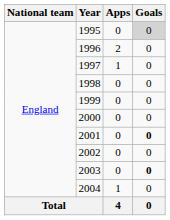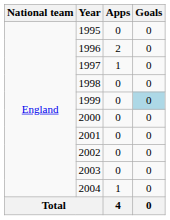(149, 30) lightgrey background -> (149, 30) no background
(149, 100) no background -> (149, 100) lightblue background
(149, 135) bold -> (149, 135) normal
(149, 170) bold -> (149, 170) normal
